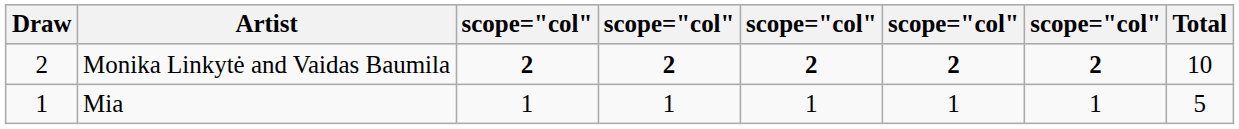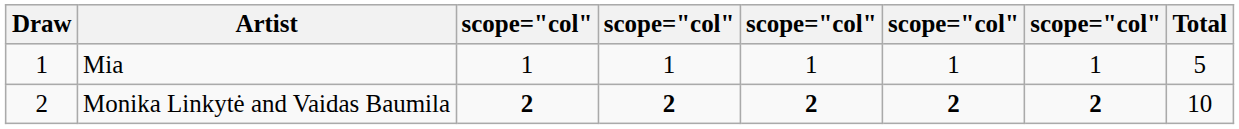rows swapped: (103, 103) <-> (267, 63)
